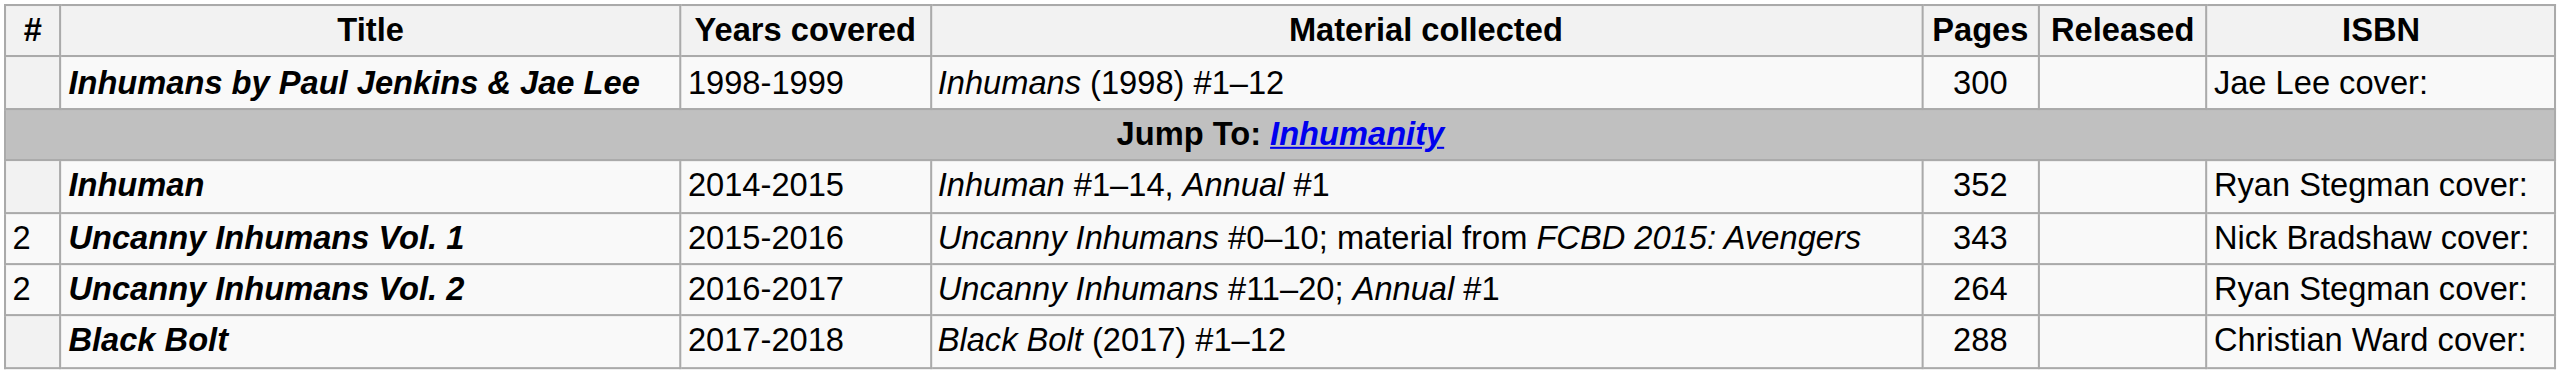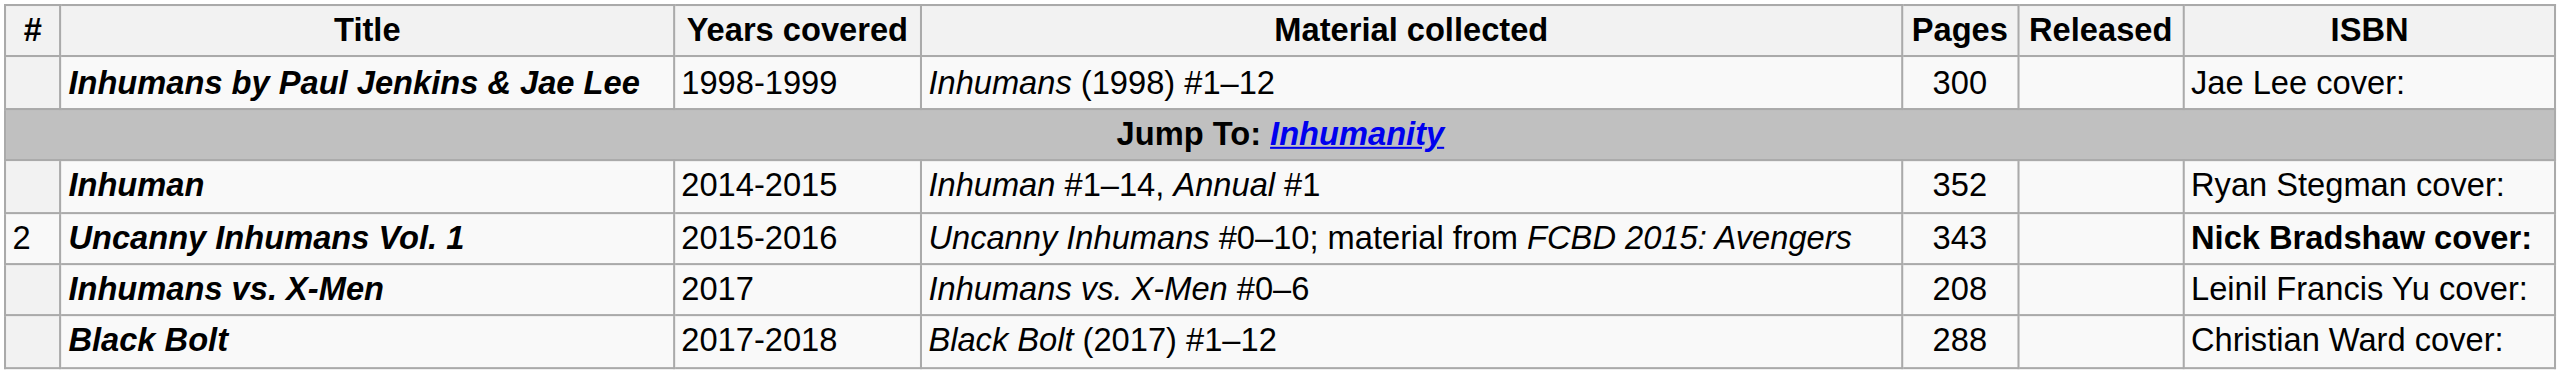(2372, 237) normal -> (2362, 237) bold
- row: (266, 289)
+ row: (226, 289)
